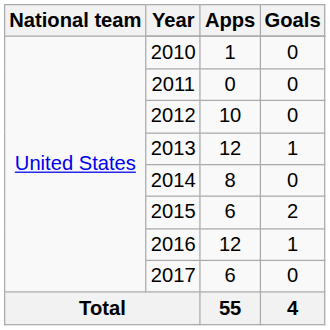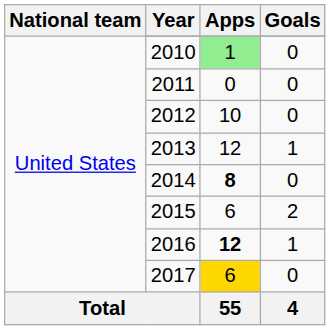(230, 52) no background -> (230, 52) lightgreen background
(230, 180) normal -> (230, 180) bold
(230, 244) normal -> (230, 244) bold
(230, 276) no background -> (230, 276) gold background
